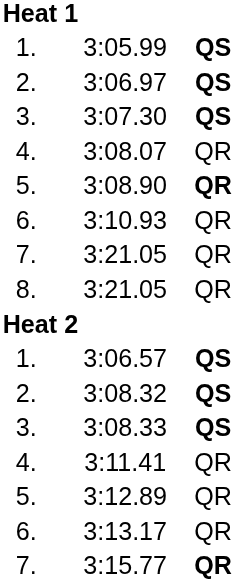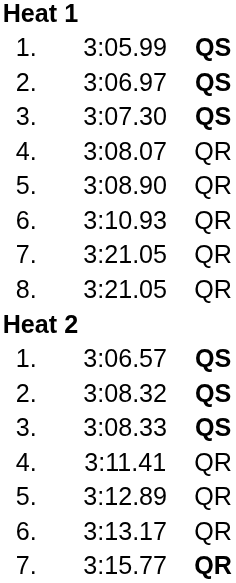(213, 186) bold -> (213, 186) normal
